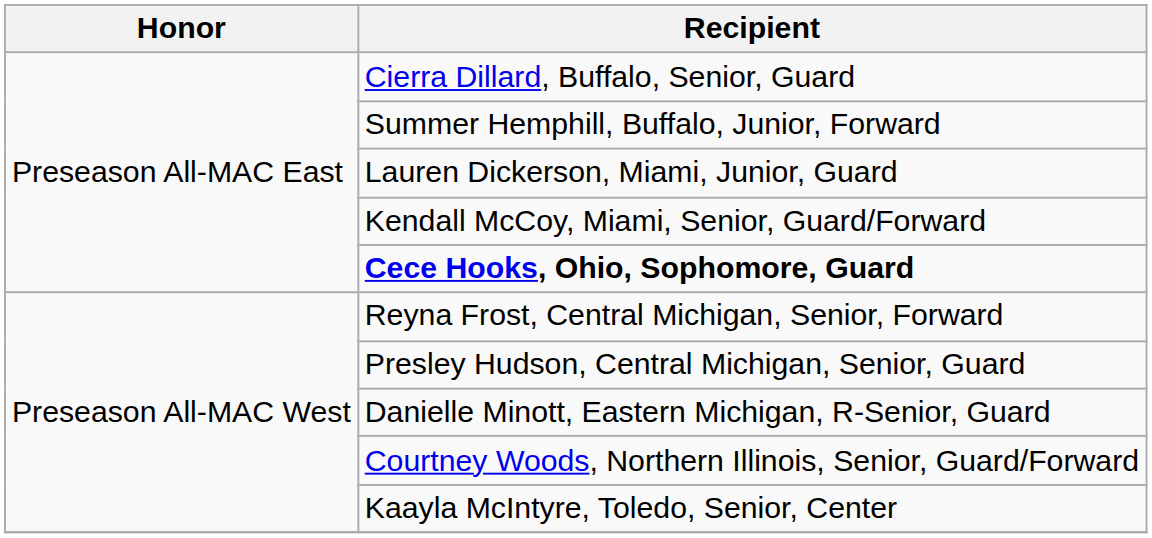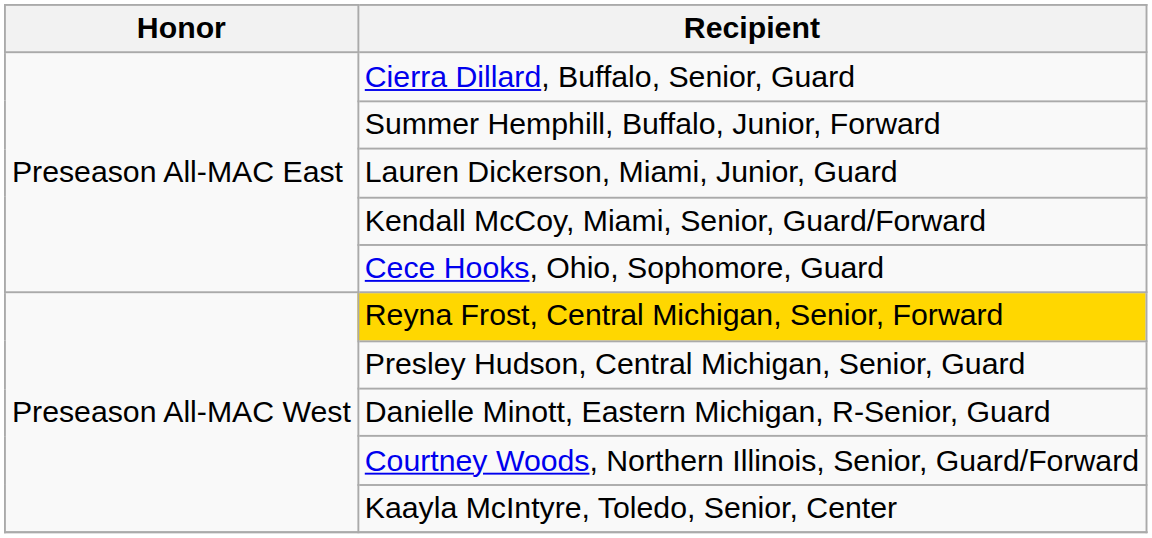(640, 268) bold -> (624, 268) normal
(684, 316) no background -> (684, 316) gold background
